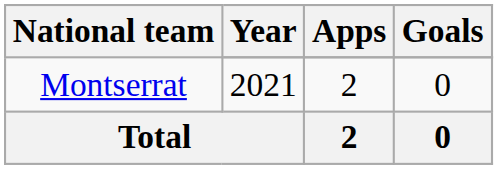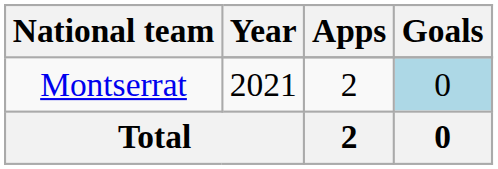(443, 84) no background -> (443, 84) lightblue background
